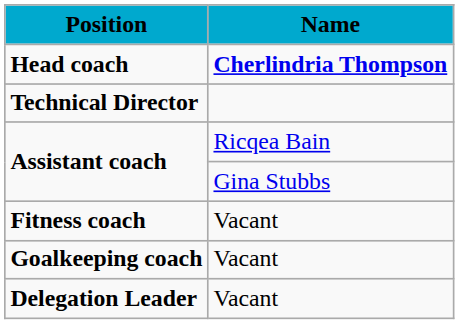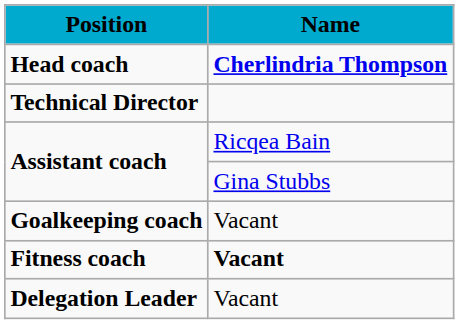(78, 220) Fitness coach -> (106, 220) Goalkeeping coach
(106, 259) Goalkeeping coach -> (78, 259) Fitness coach
(246, 259) normal -> (249, 259) bold
